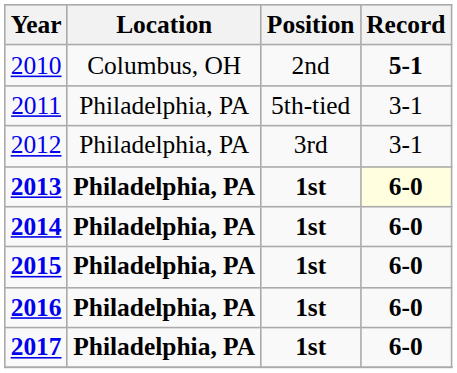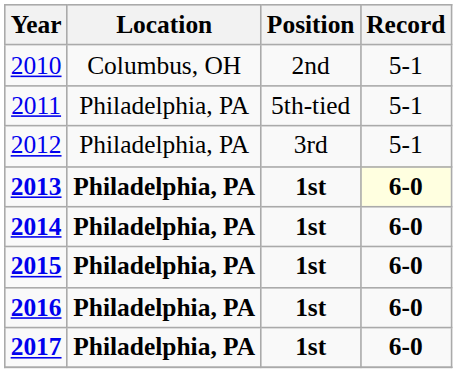(406, 65) bold -> (406, 65) normal
(406, 105) 3-1 -> (406, 105) 5-1
(406, 145) 3-1 -> (406, 145) 5-1
